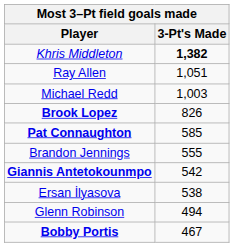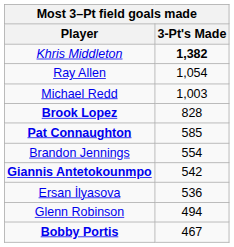(192, 73) 1,051 -> (192, 73) 1,054
(192, 113) 826 -> (192, 113) 828
(192, 152) 555 -> (192, 152) 554
(192, 192) 538 -> (192, 192) 536
